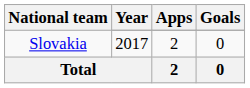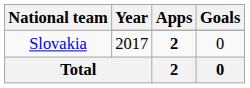(174, 43) normal -> (174, 43) bold
